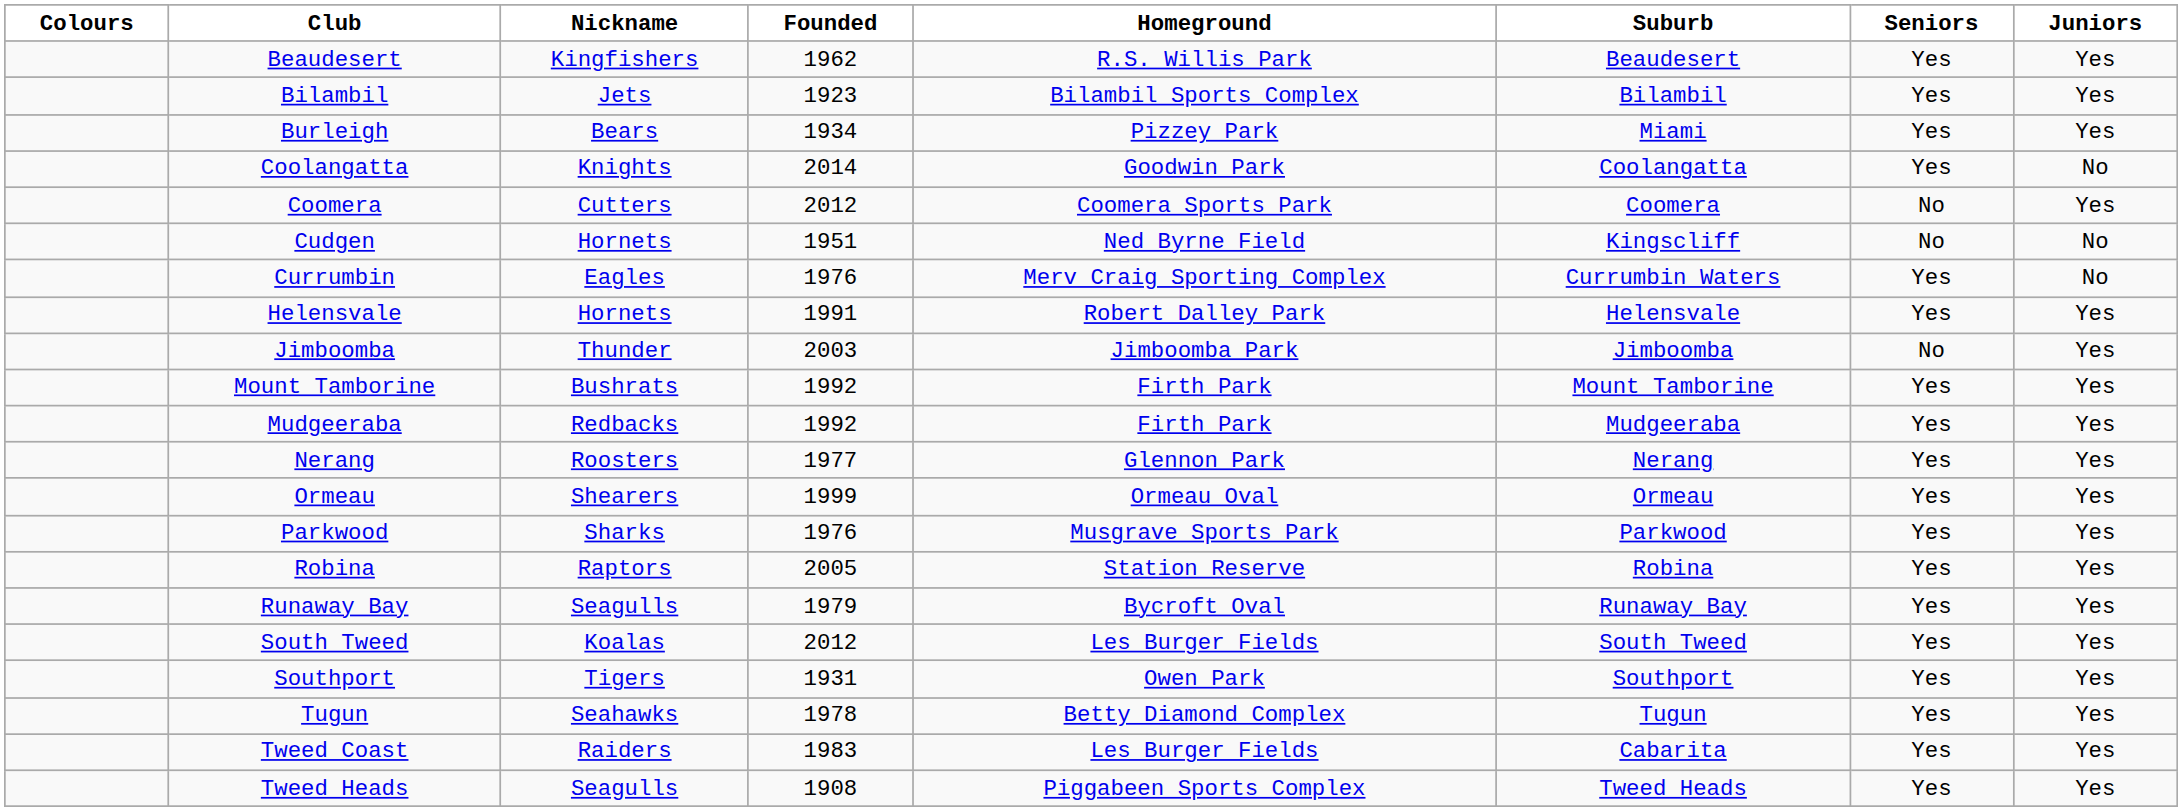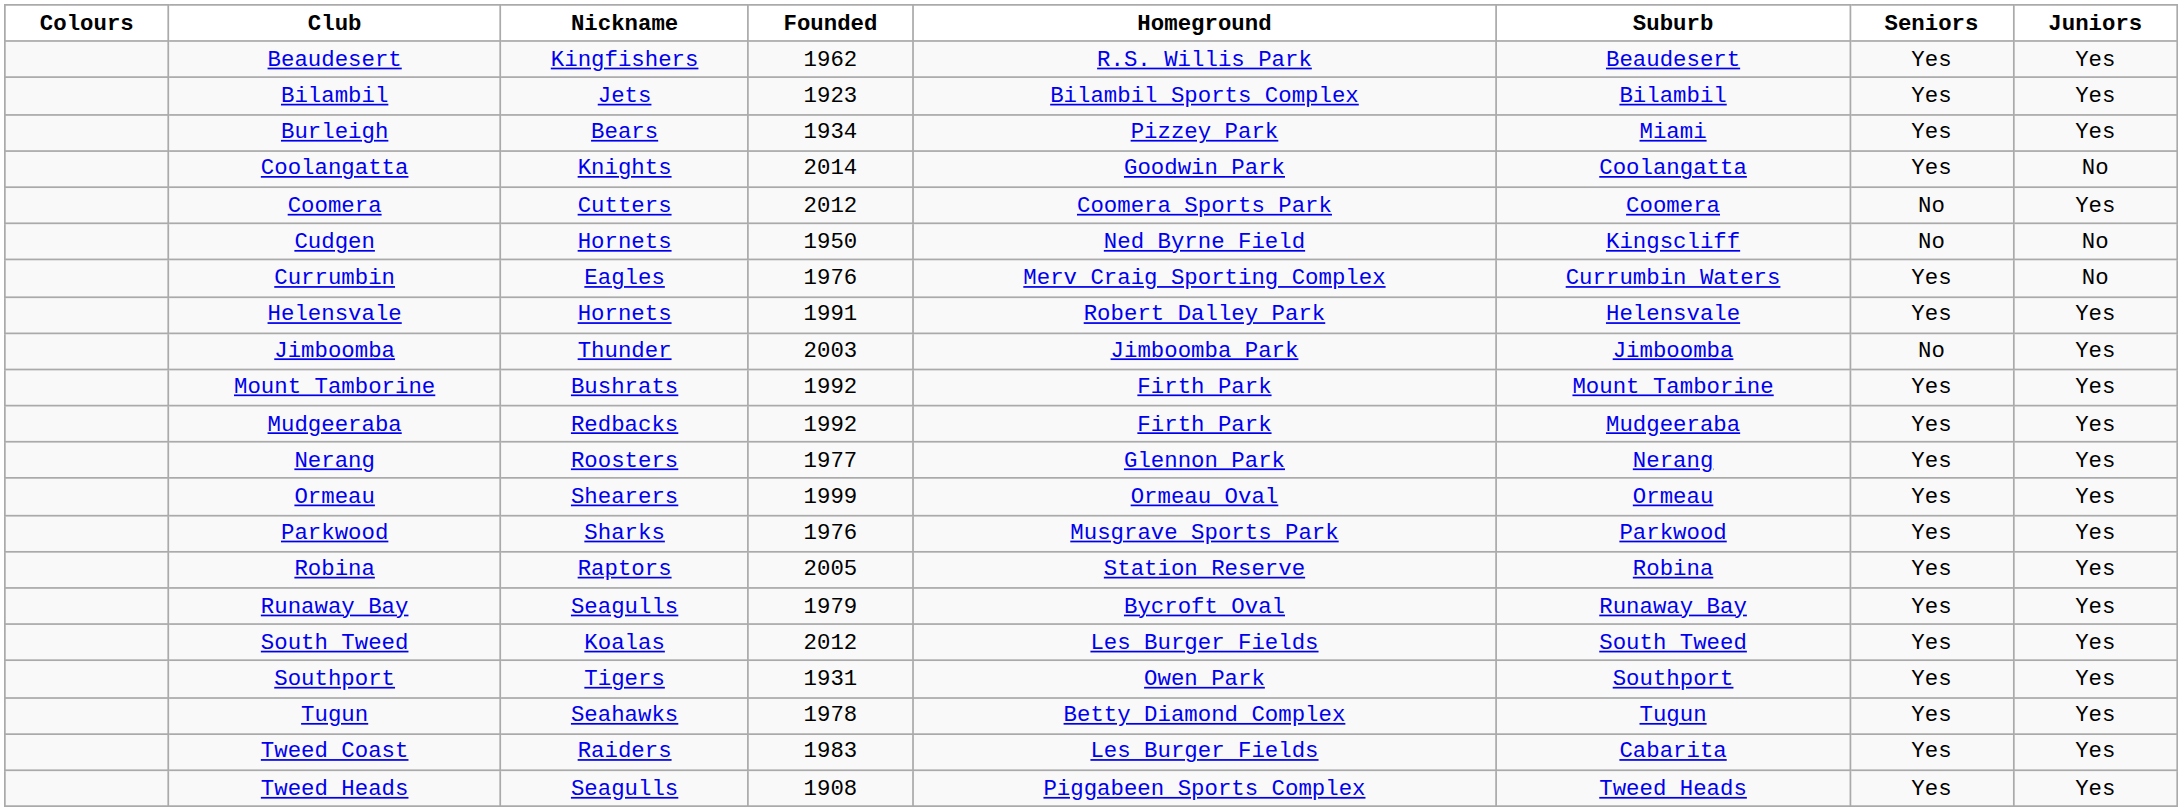(830, 242) 1951 -> (830, 242) 1950
